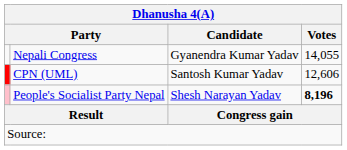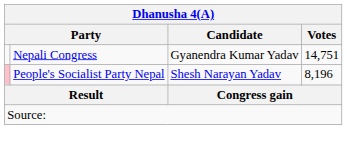(322, 54) 14,055 -> (322, 54) 14,751
- row: (45, 74)
(319, 94) bold -> (319, 74) normal
